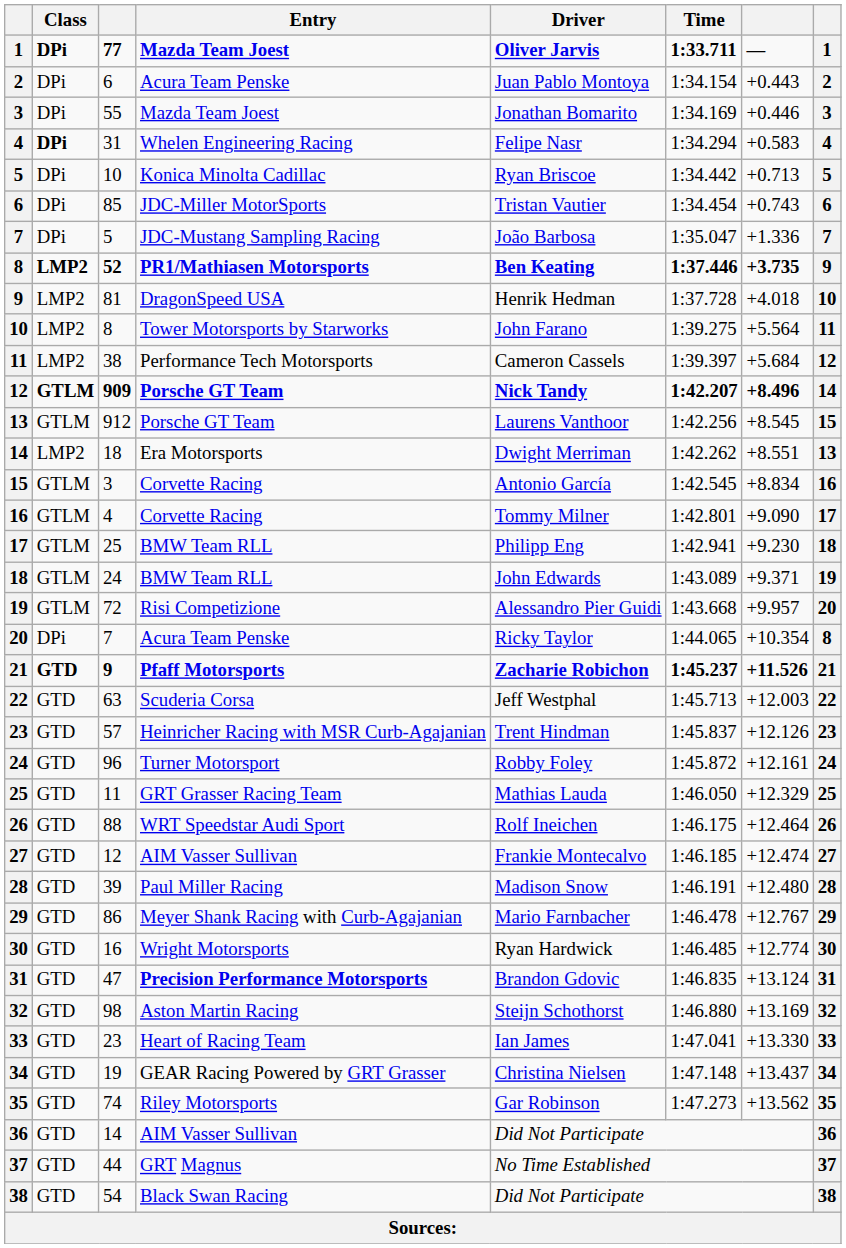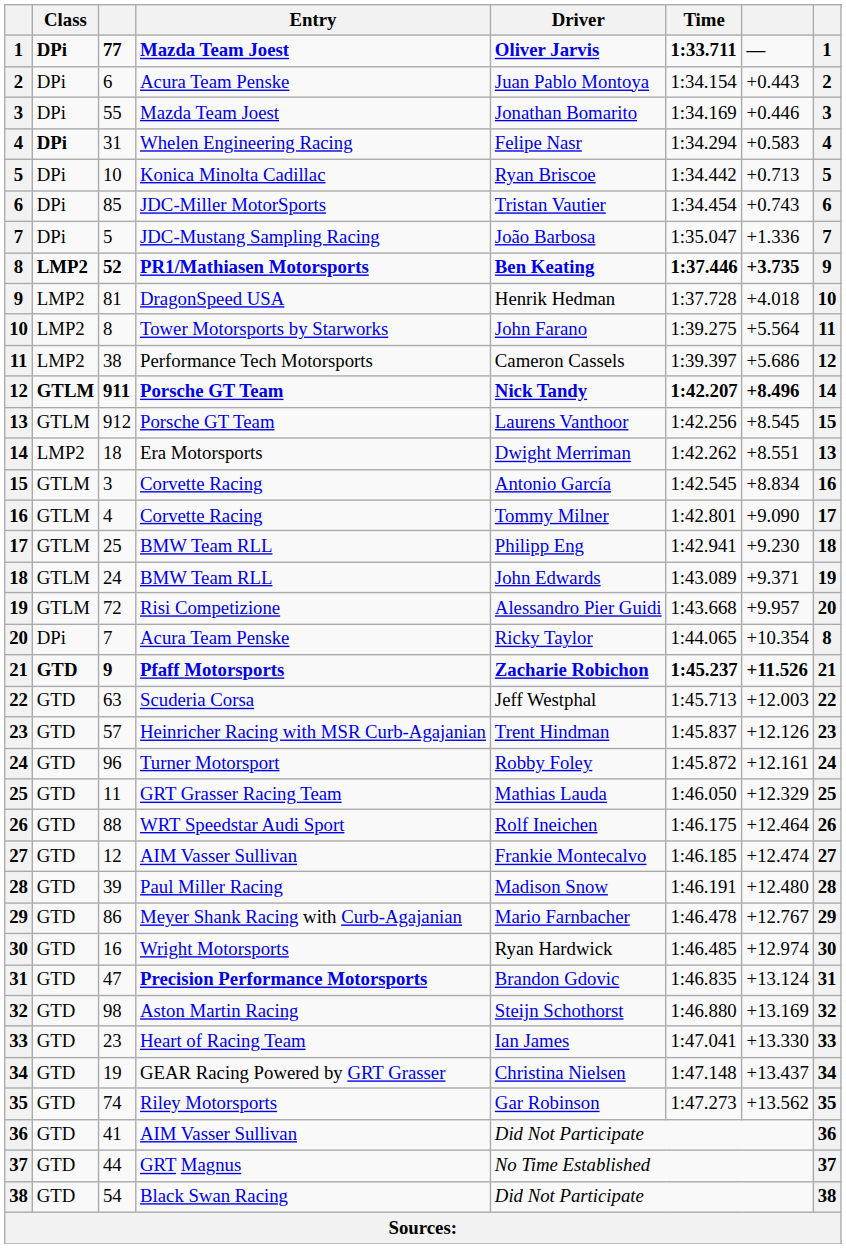(773, 360) +5.684 -> (773, 360) +5.686
(117, 391) 909 -> (117, 391) 911
(778, 948) +12.774 -> (778, 948) +12.974
(112, 1134) 14 -> (112, 1134) 41
